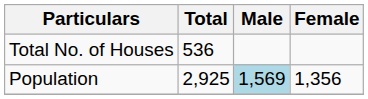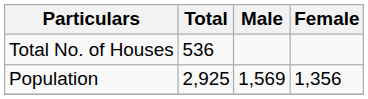(262, 79) lightblue background -> (262, 79) no background
